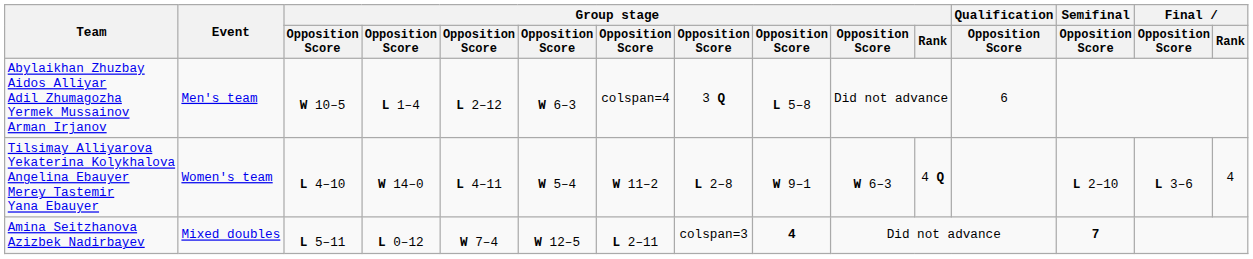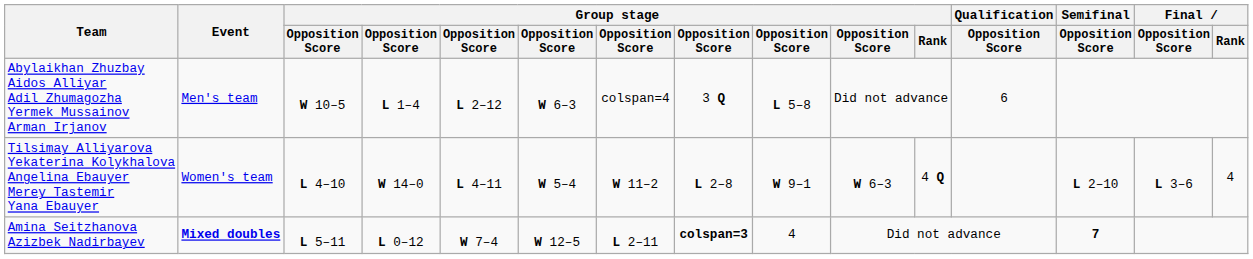(231, 236) normal -> (231, 236) bold
(714, 236) normal -> (714, 236) bold
(792, 236) bold -> (792, 236) normal
